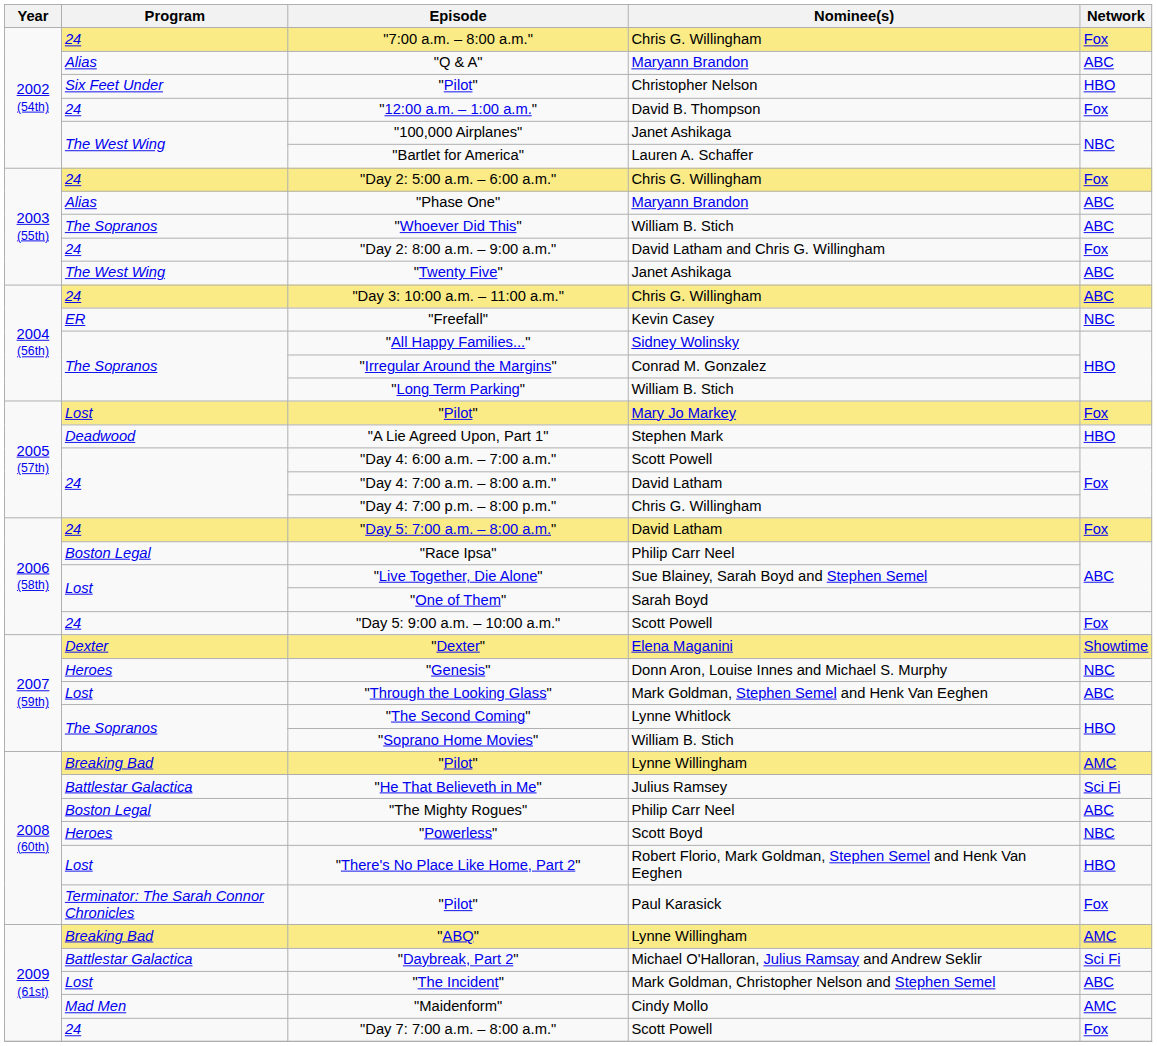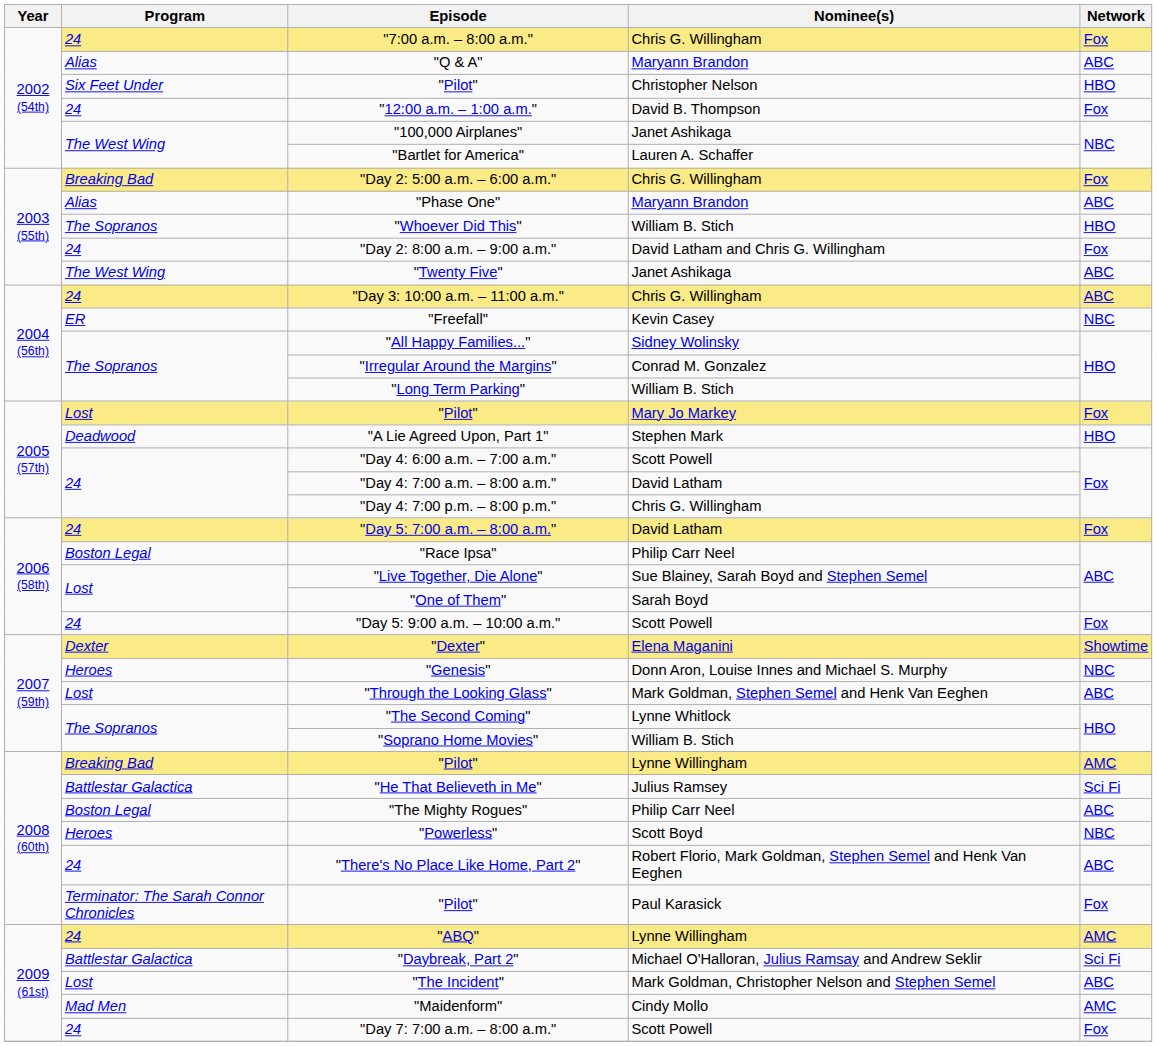(73, 179) 24 -> (109, 179) Breaking Bad
(1099, 226) ABC -> (1100, 226) HBO
(79, 864) Lost -> (73, 864) 24
(1100, 864) HBO -> (1099, 864) ABC
(109, 936) Breaking Bad -> (73, 936) 24
